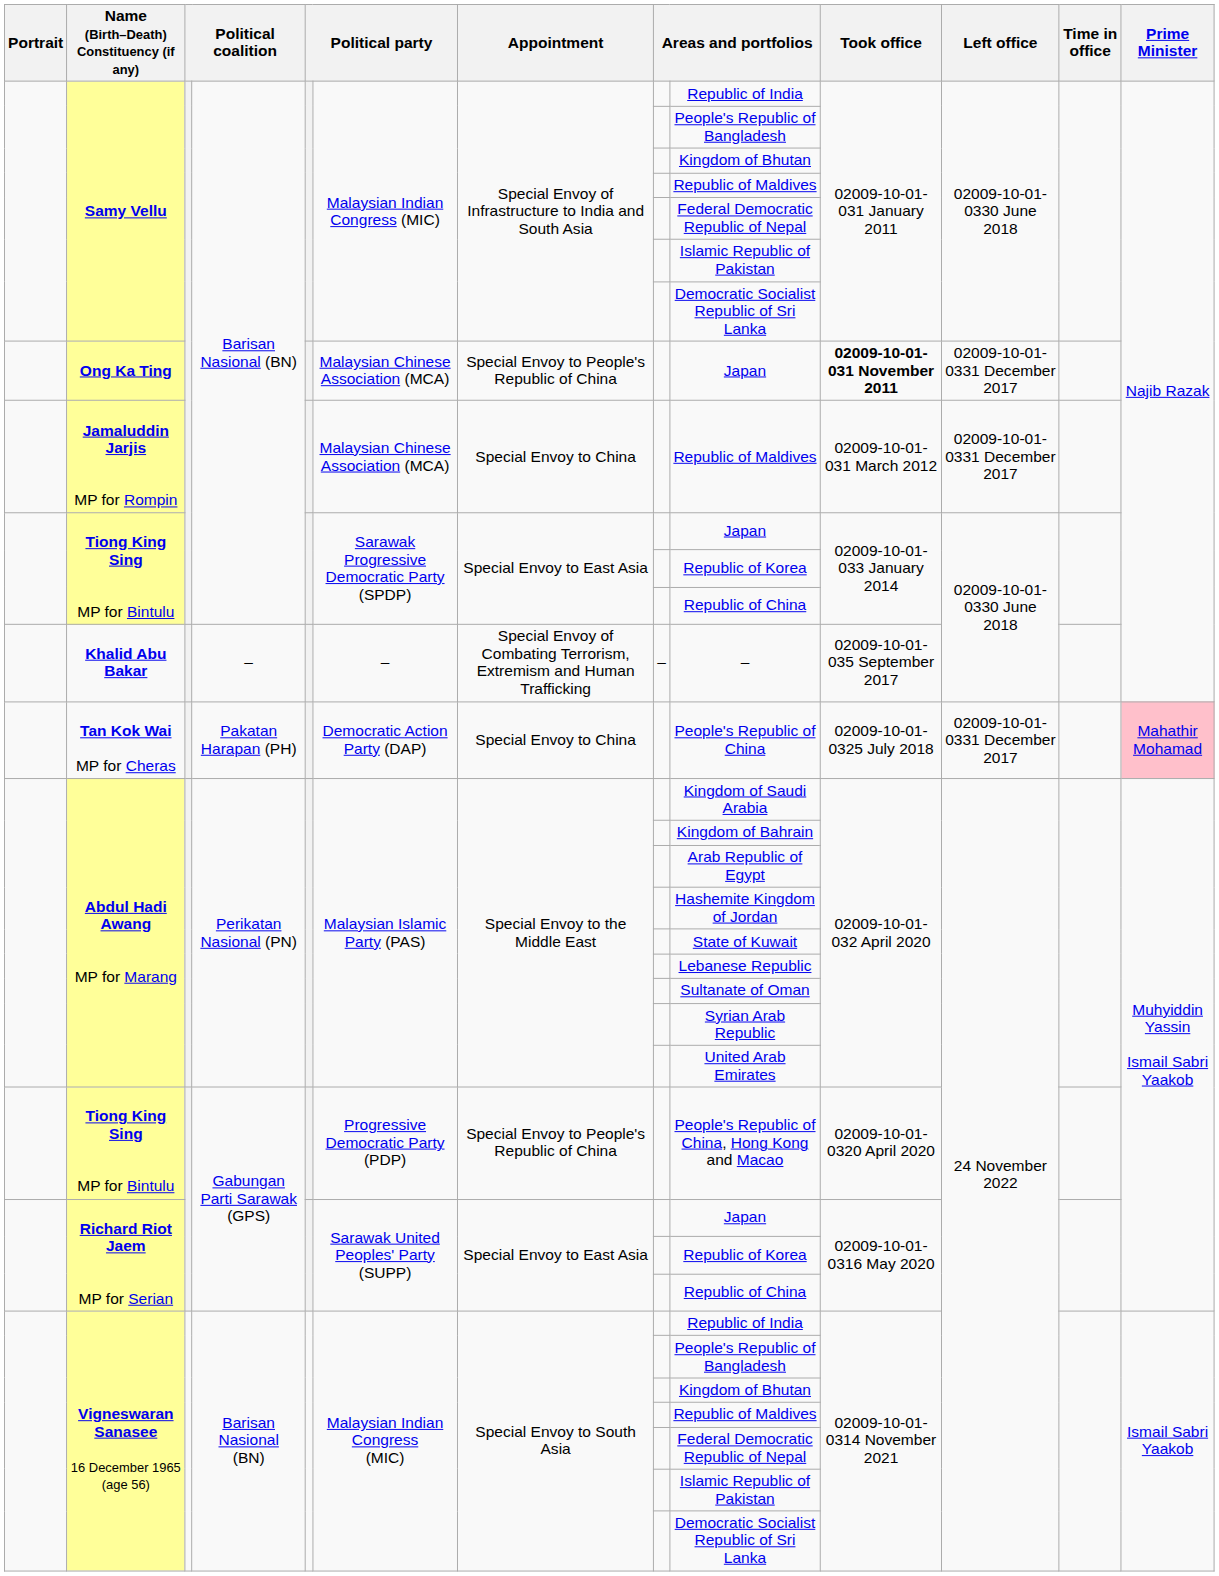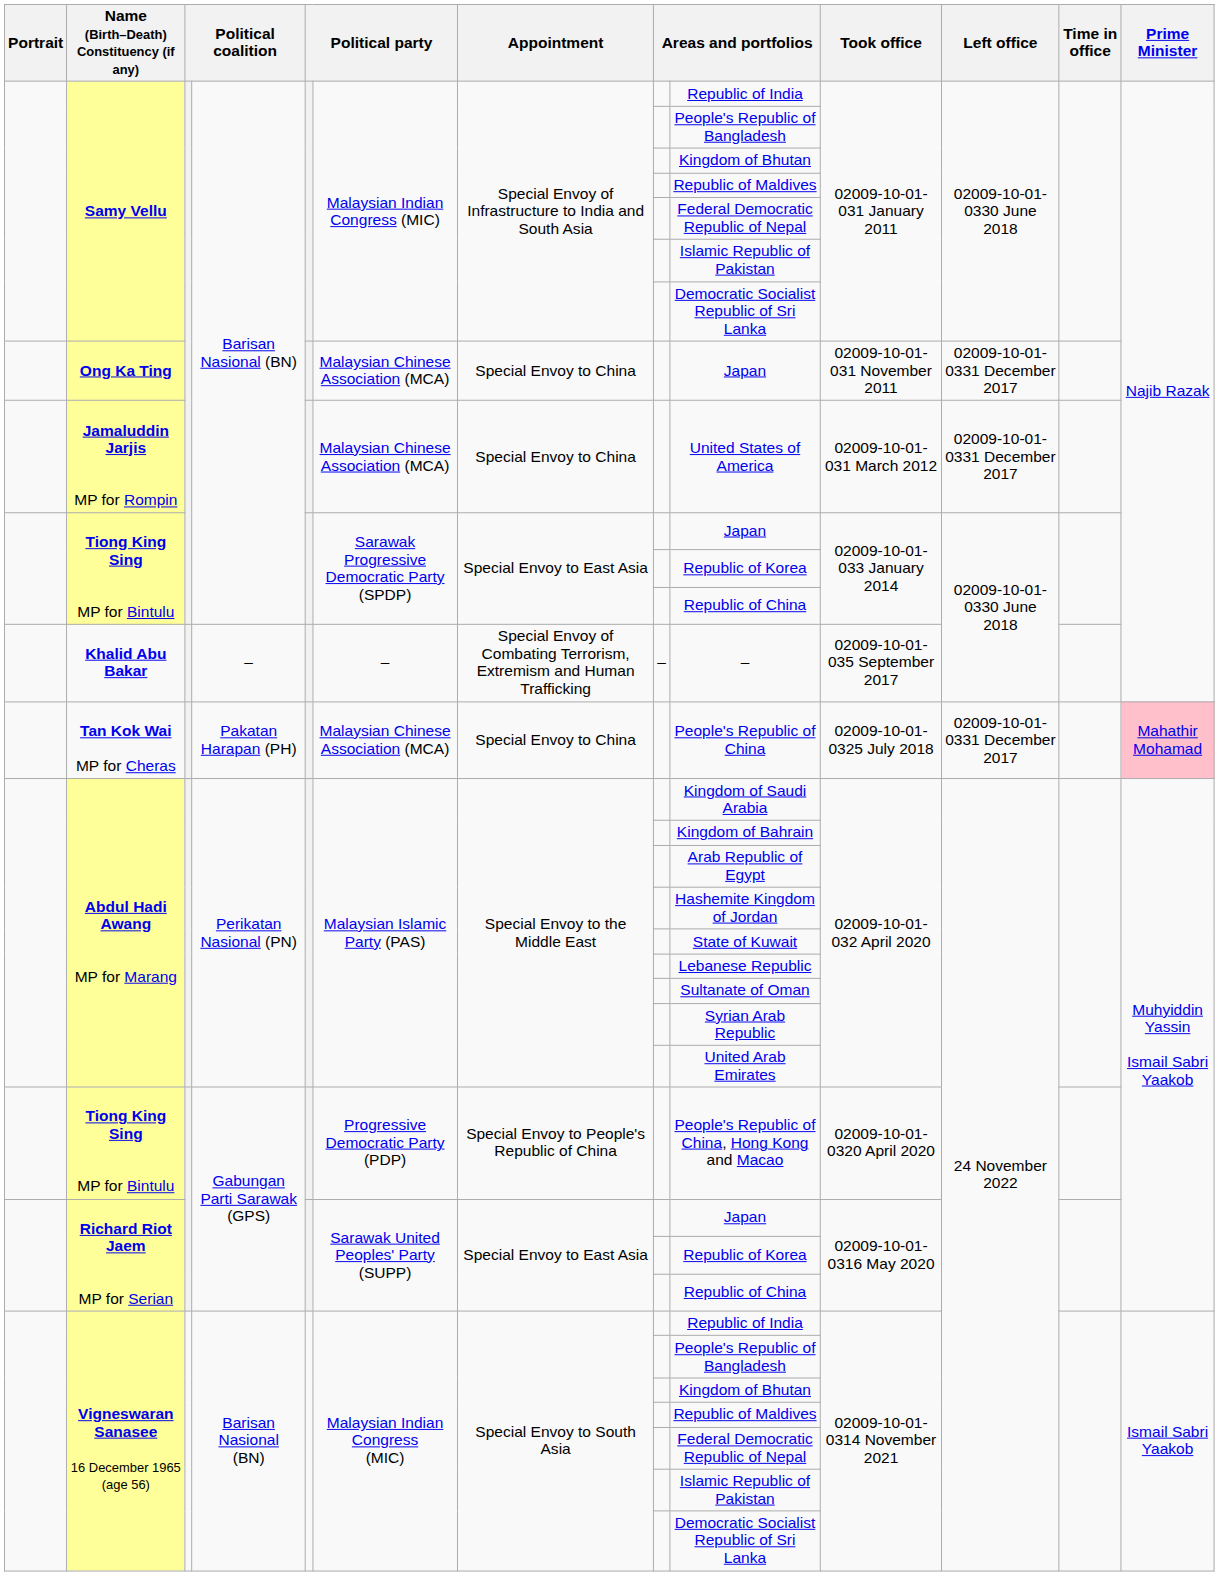(556, 370) Special Envoy to People's Republic of China -> (556, 370) Special Envoy to China
(881, 370) bold -> (881, 370) normal
(745, 456) Republic of Maldives -> (745, 456) United States of America
(385, 739) Democratic Action Party (DAP) -> (385, 739) Malaysian Chinese Association (MCA)
